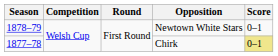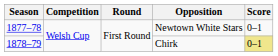(24, 28) 1878–79 -> (24, 28) 1877–78
(24, 43) 1877–78 -> (24, 43) 1878–79
